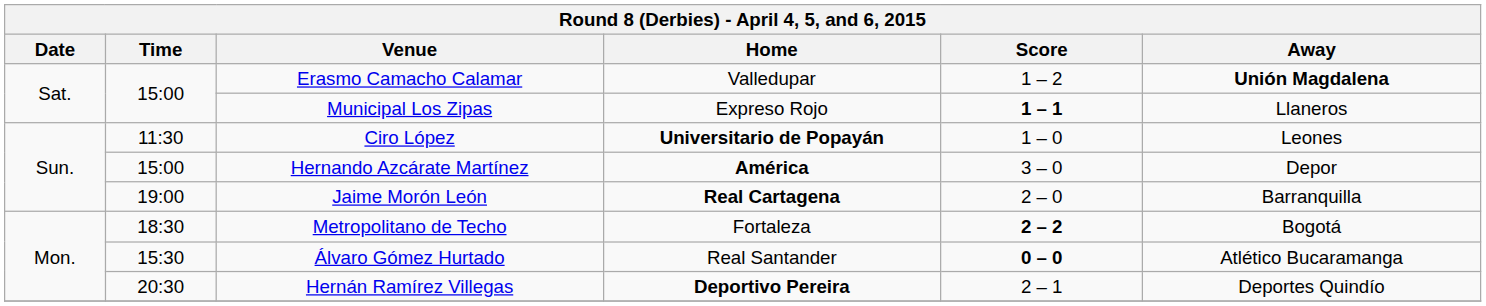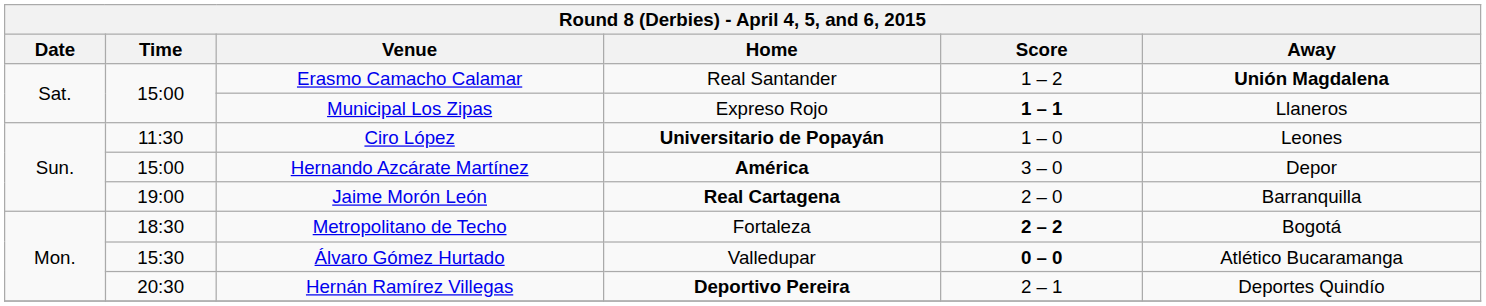(772, 79) Valledupar -> (772, 79) Real Santander
(772, 256) Real Santander -> (772, 256) Valledupar
